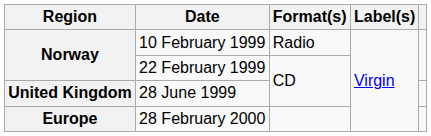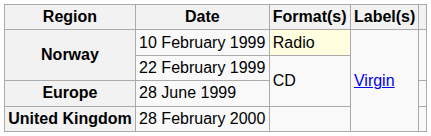(294, 42) no background -> (294, 42) lightyellow background
(70, 93) United Kingdom -> (70, 93) Europe
(70, 118) Europe -> (70, 118) United Kingdom
